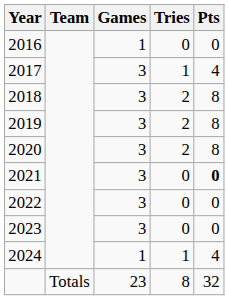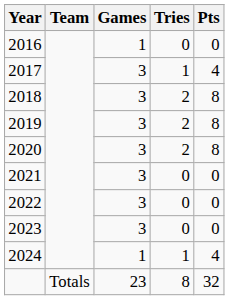(215, 176) bold -> (215, 176) normal
